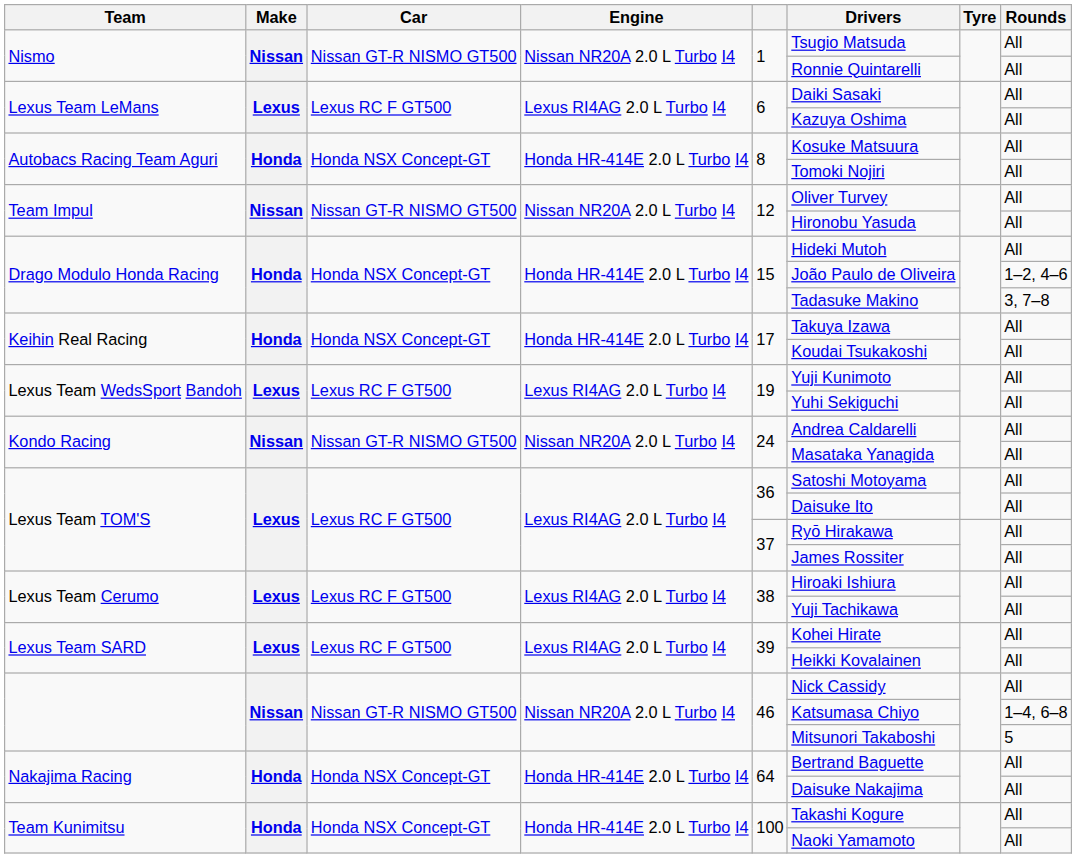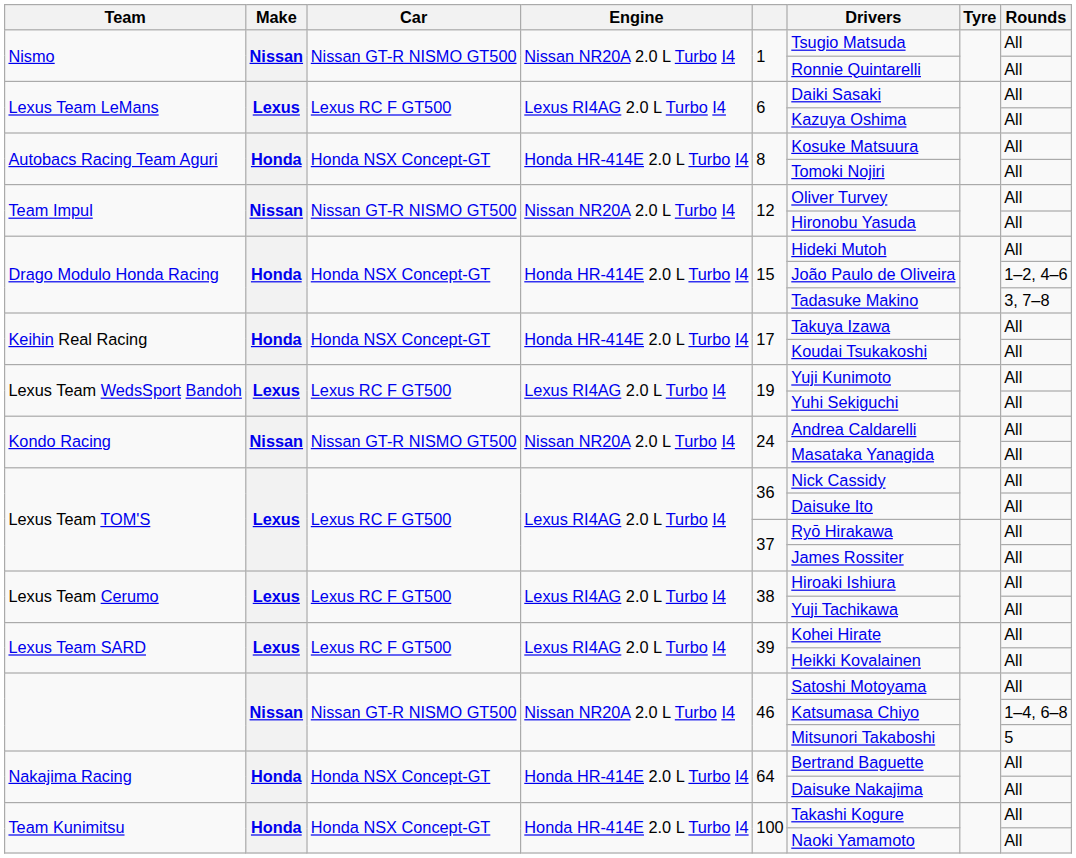(859, 480) Satoshi Motoyama -> (838, 480) Nick Cassidy
(838, 686) Nick Cassidy -> (859, 686) Satoshi Motoyama
